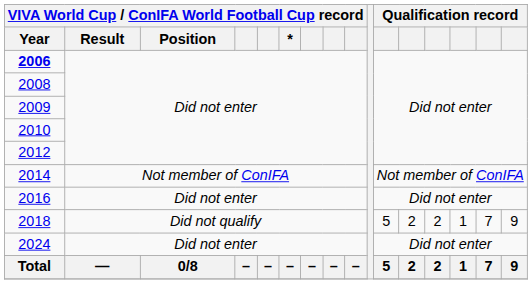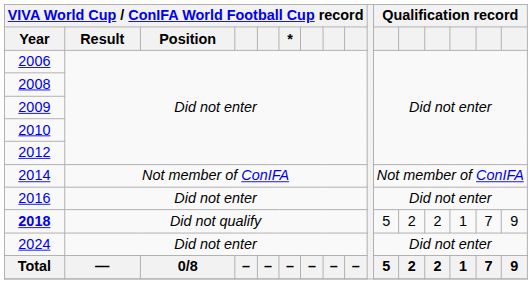(34, 61) bold -> (34, 61) normal
(34, 221) normal -> (34, 221) bold
